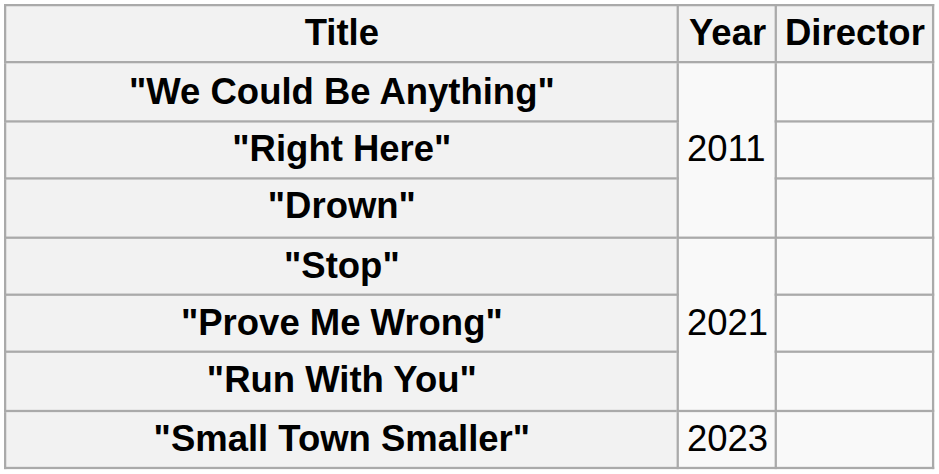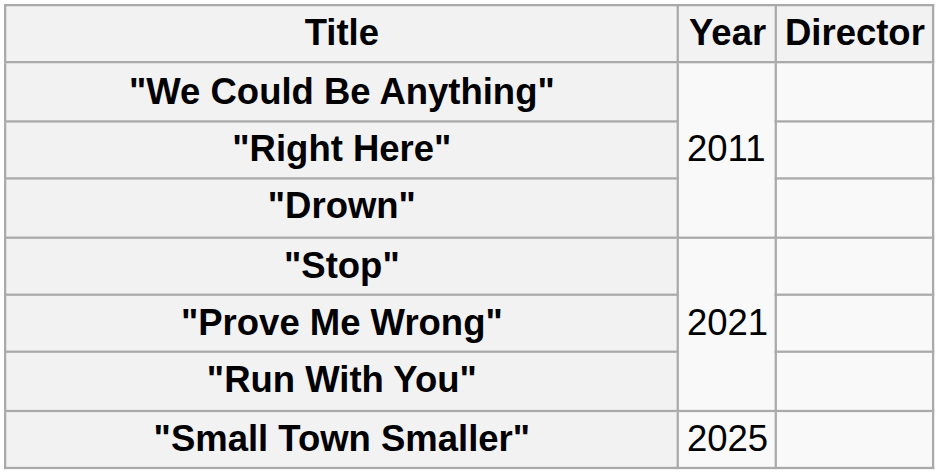(728, 438) 2023 -> (728, 438) 2025
